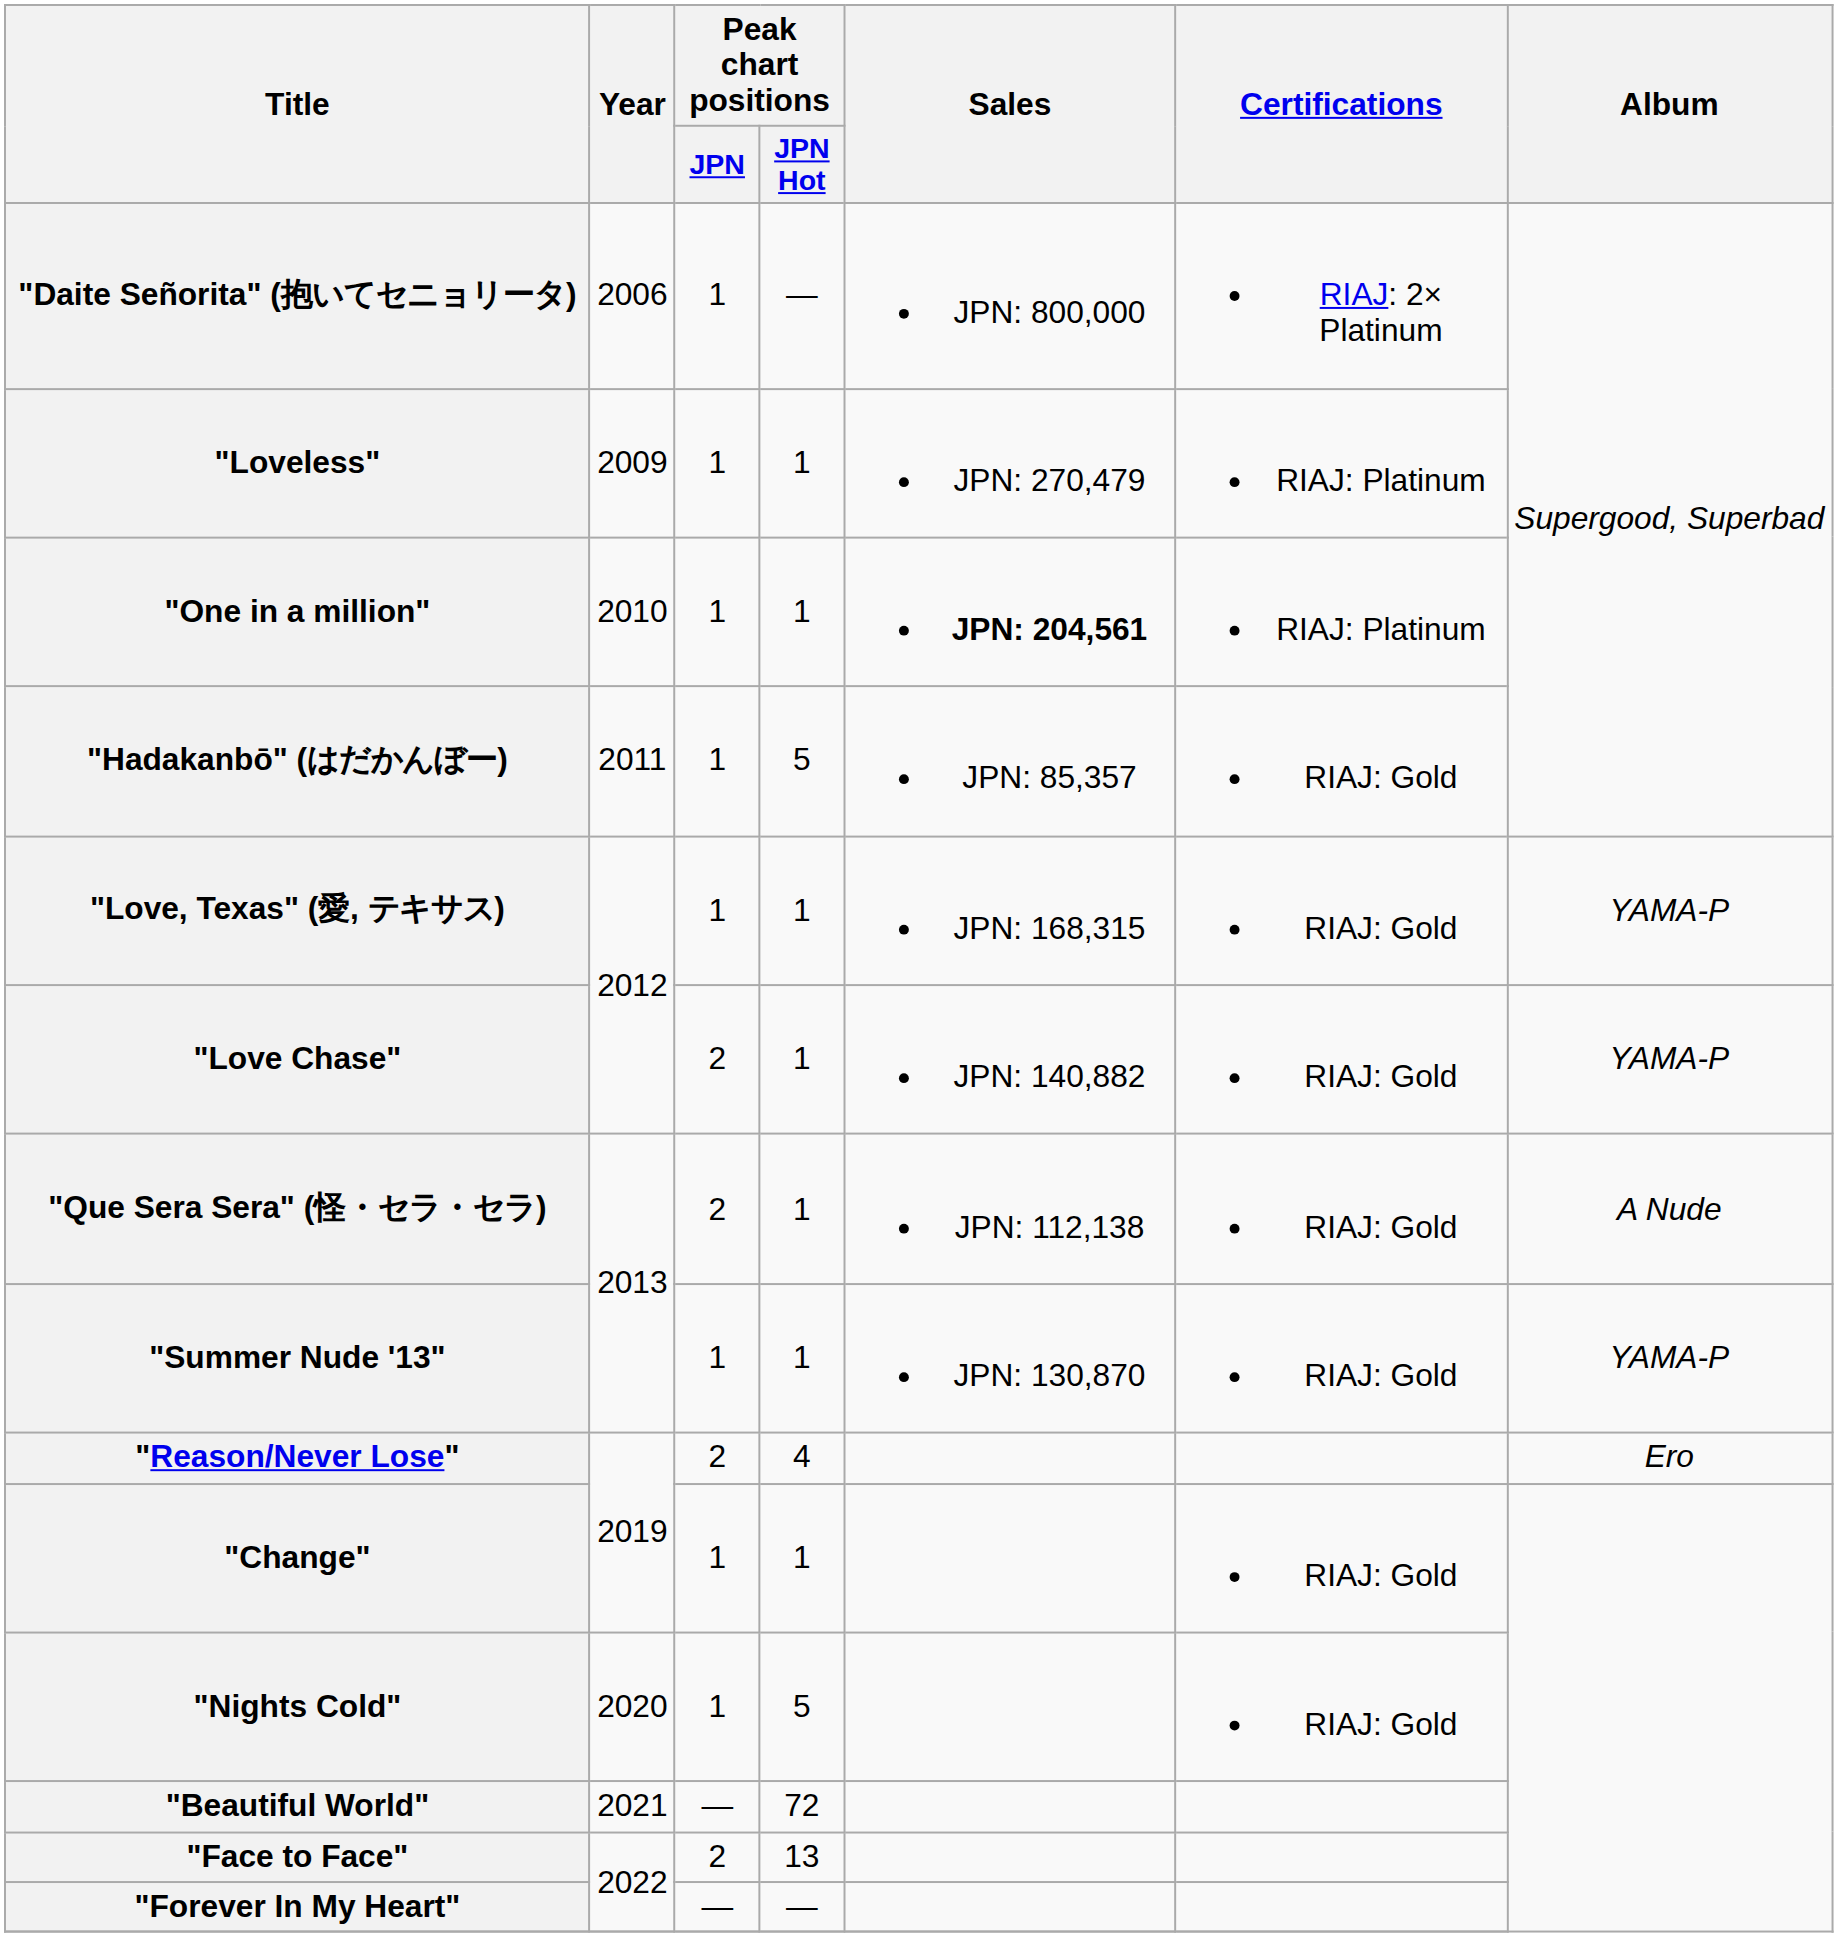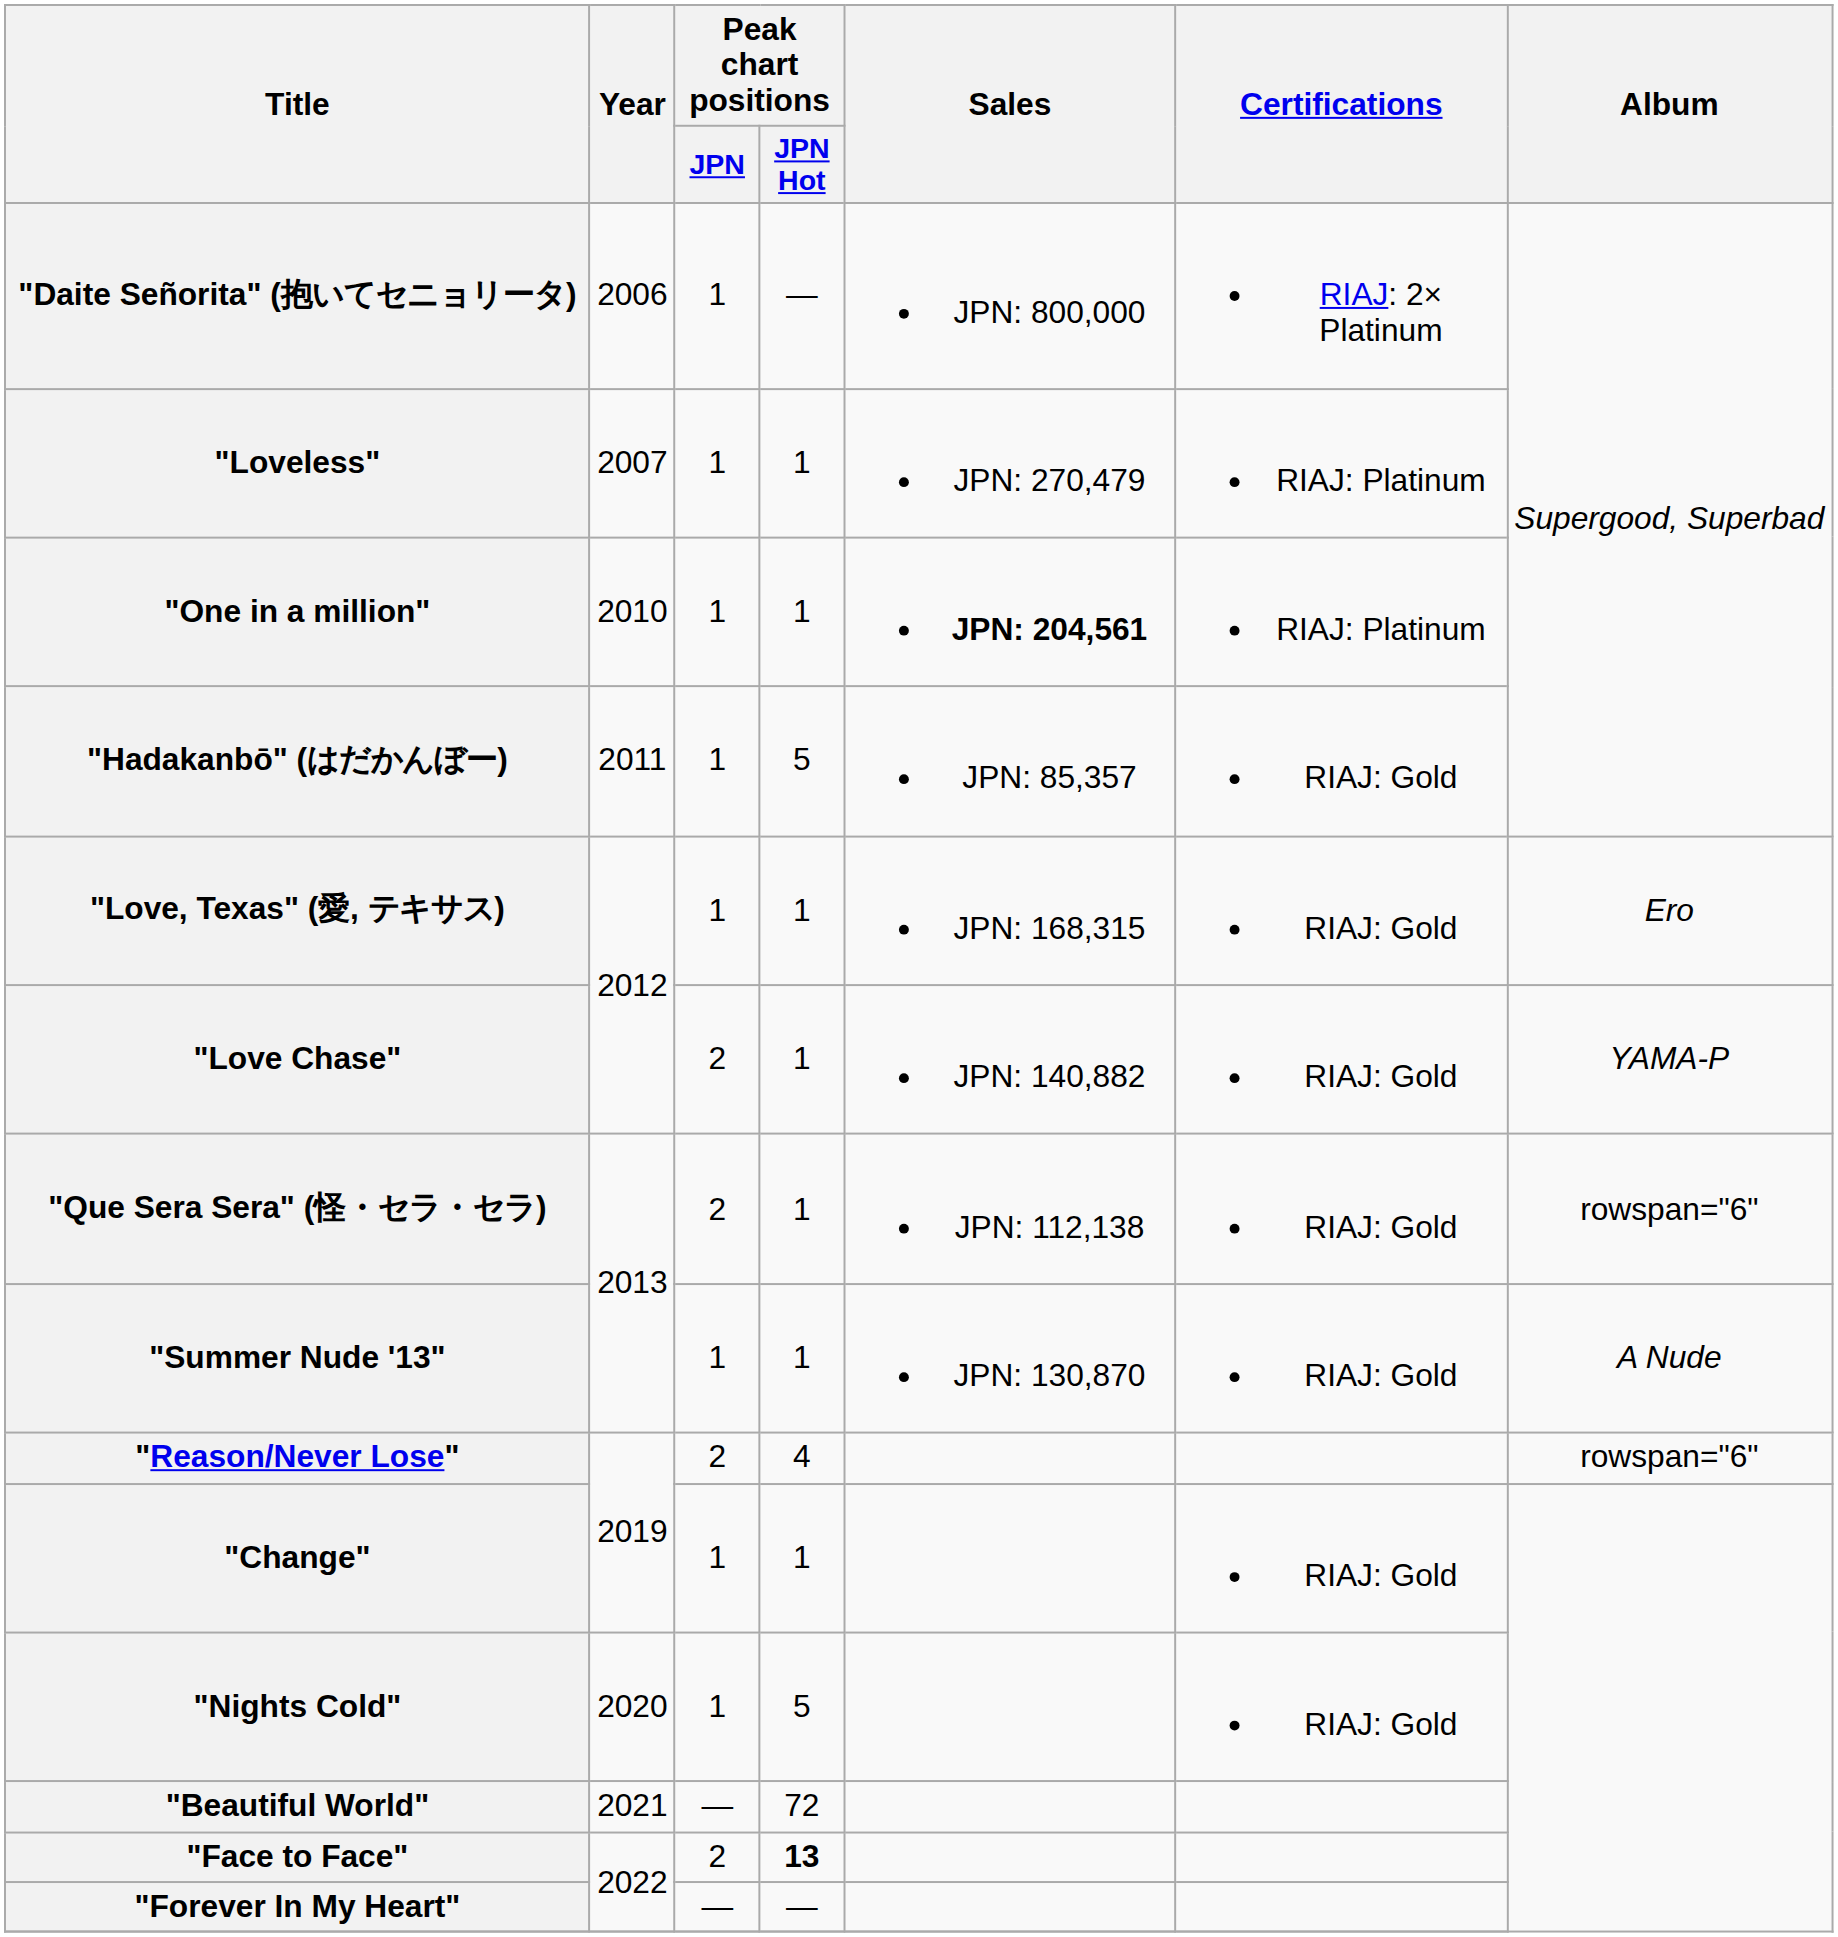(632, 462) 2009 -> (632, 462) 2007
(1669, 909) YAMA-P -> (1669, 909) Ero
(1669, 1208) A Nude -> (1669, 1208) rowspan="6"
(1669, 1357) YAMA-P -> (1669, 1357) A Nude
(1669, 1457) Ero -> (1669, 1457) rowspan="6"
(802, 1856) normal -> (802, 1856) bold
